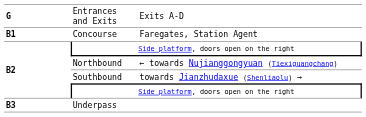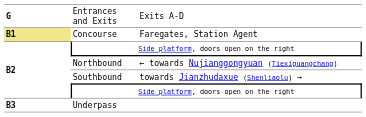(11, 35) no background -> (11, 35) khaki background
